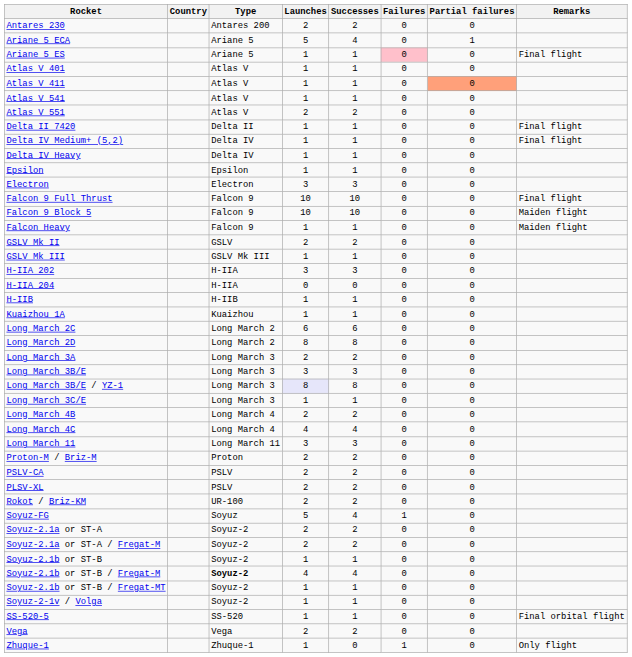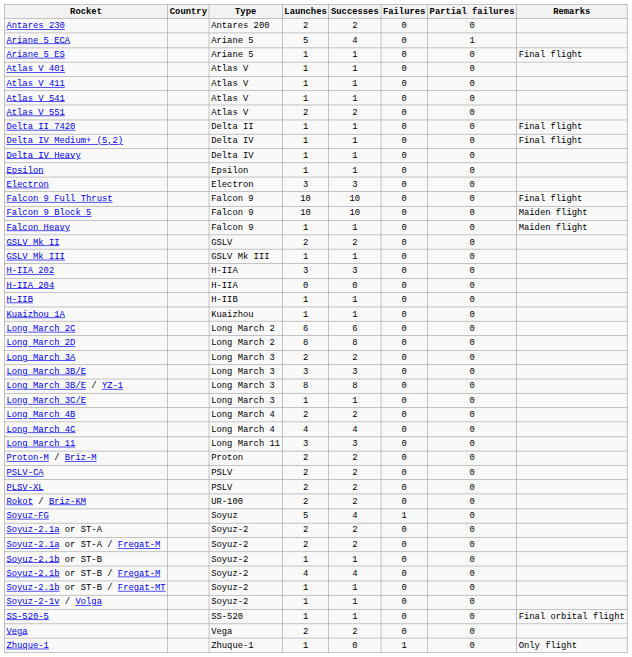(404, 55) pink background -> (404, 55) no background
(472, 84) lightsalmon background -> (472, 84) no background
(306, 386) lavender background -> (306, 386) no background
(230, 573) bold -> (230, 573) normal
